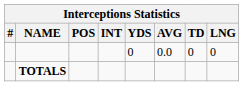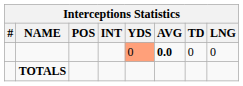(131, 52) no background -> (131, 52) lightsalmon background
(165, 52) normal -> (165, 52) bold
